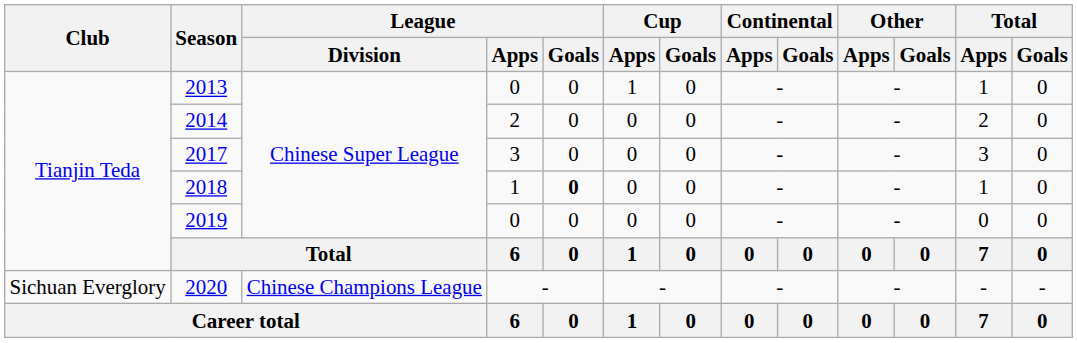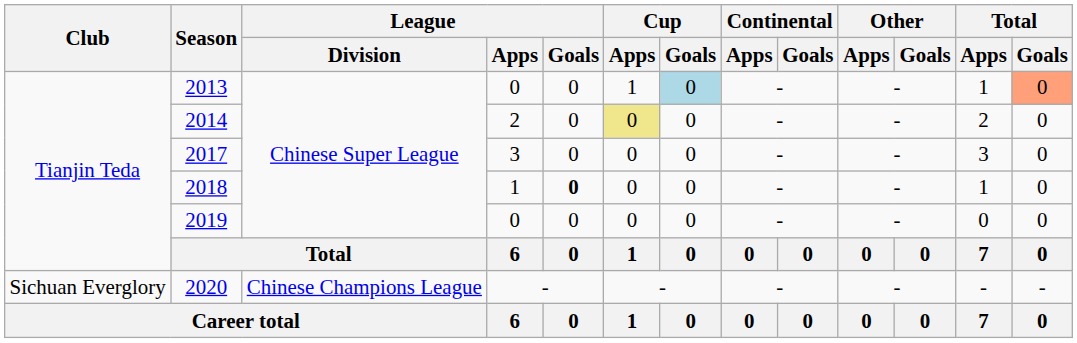(691, 87) no background -> (691, 87) lightblue background
(1042, 87) no background -> (1042, 87) lightsalmon background
(632, 120) no background -> (632, 120) khaki background
